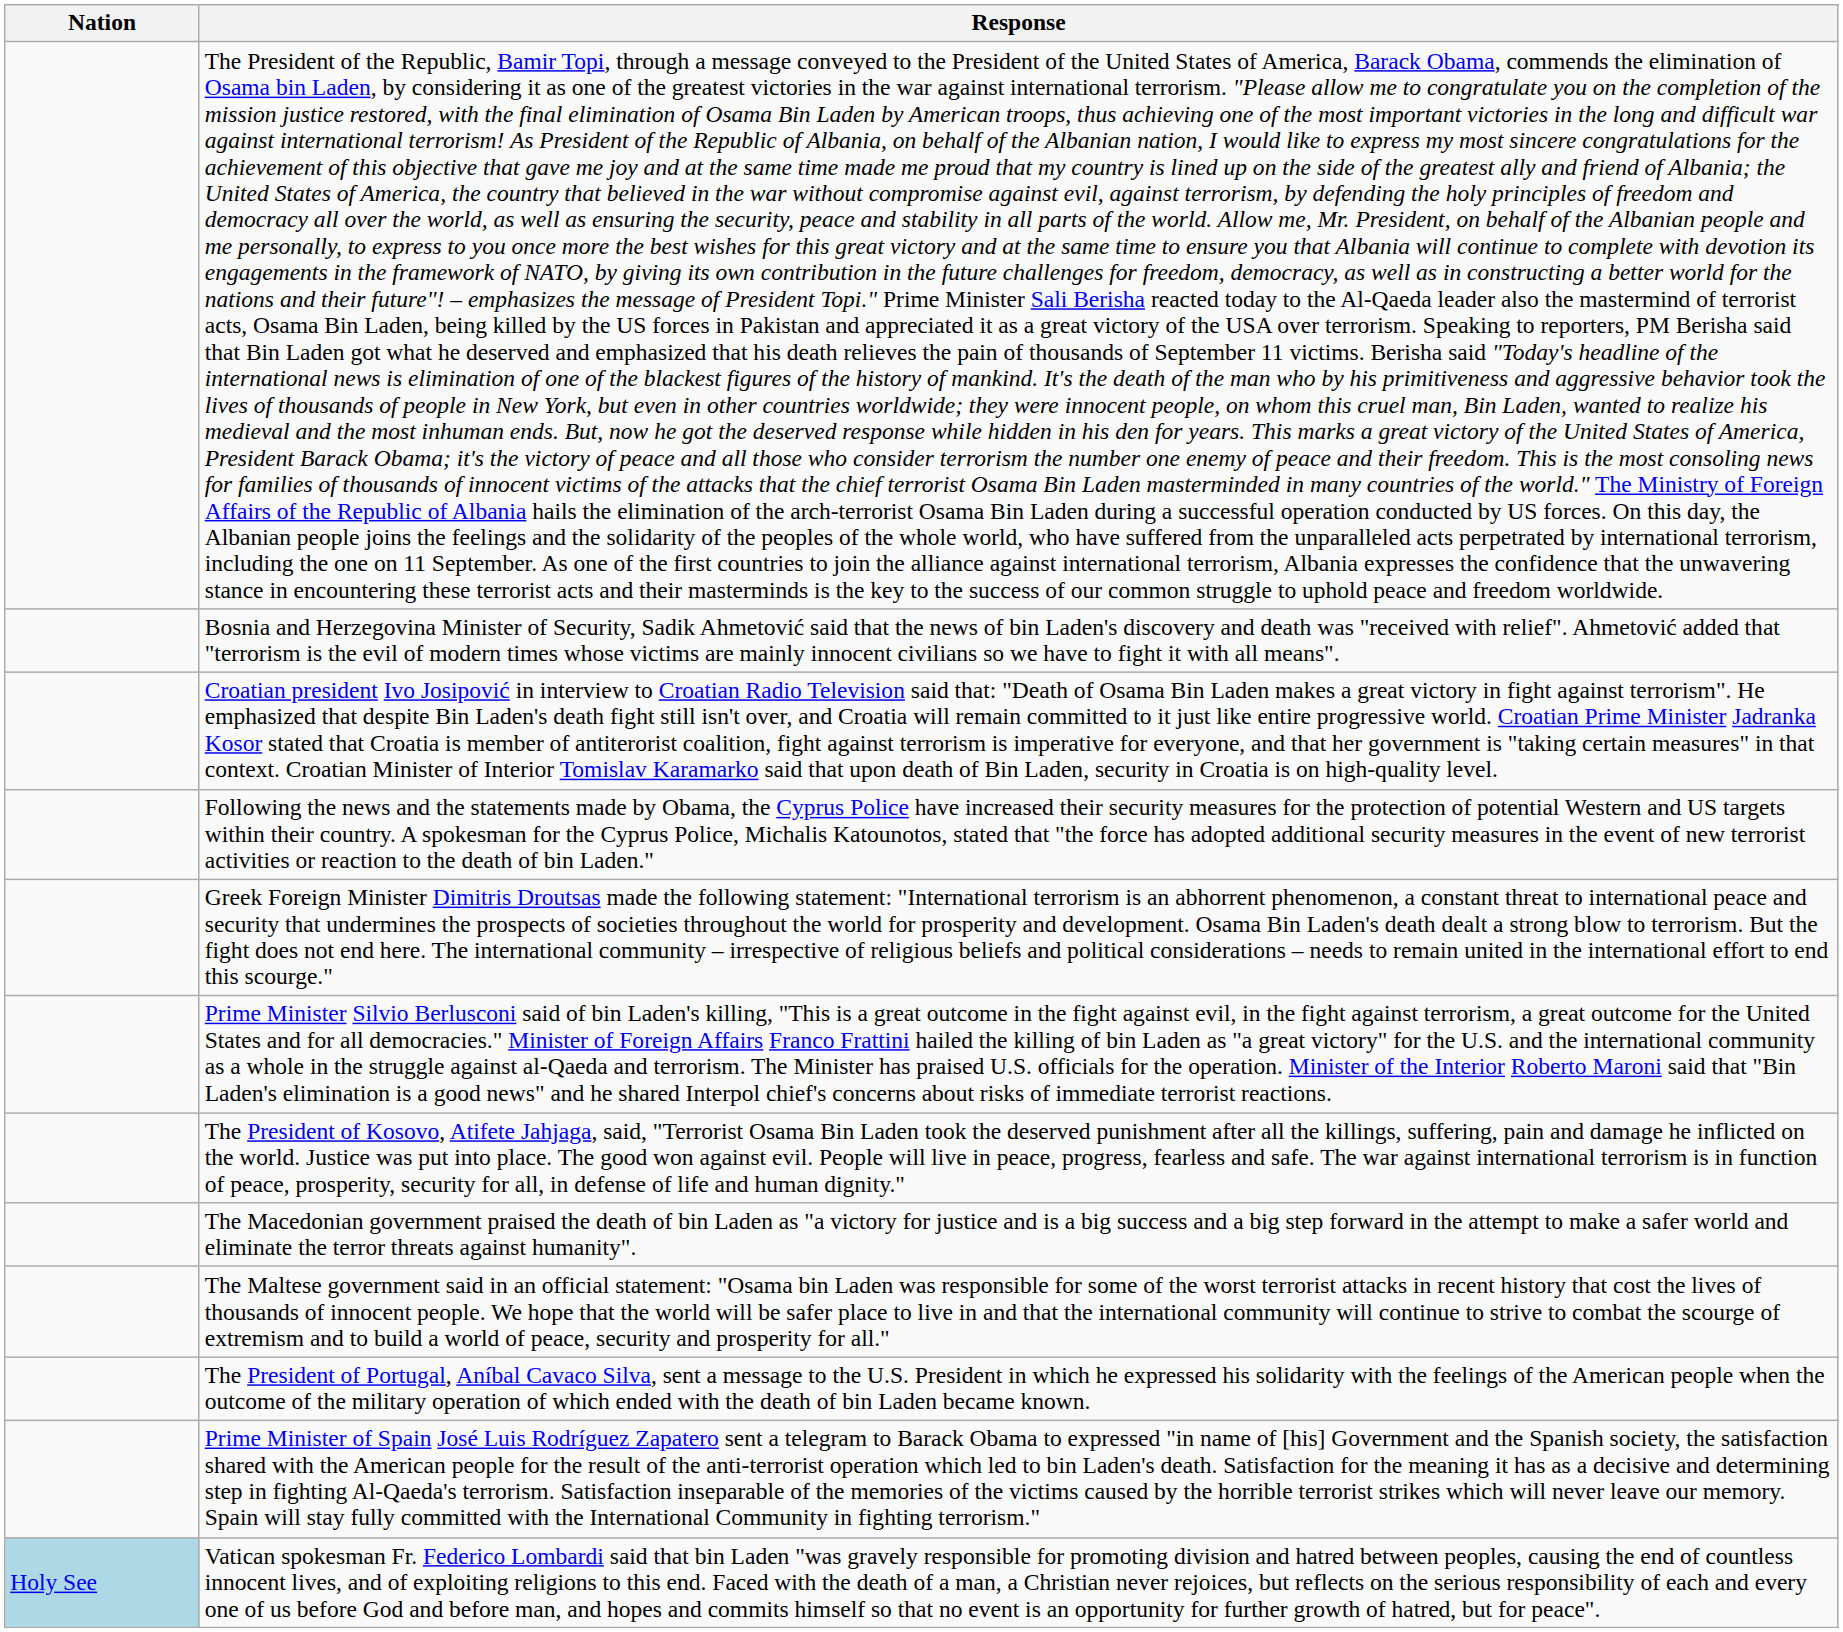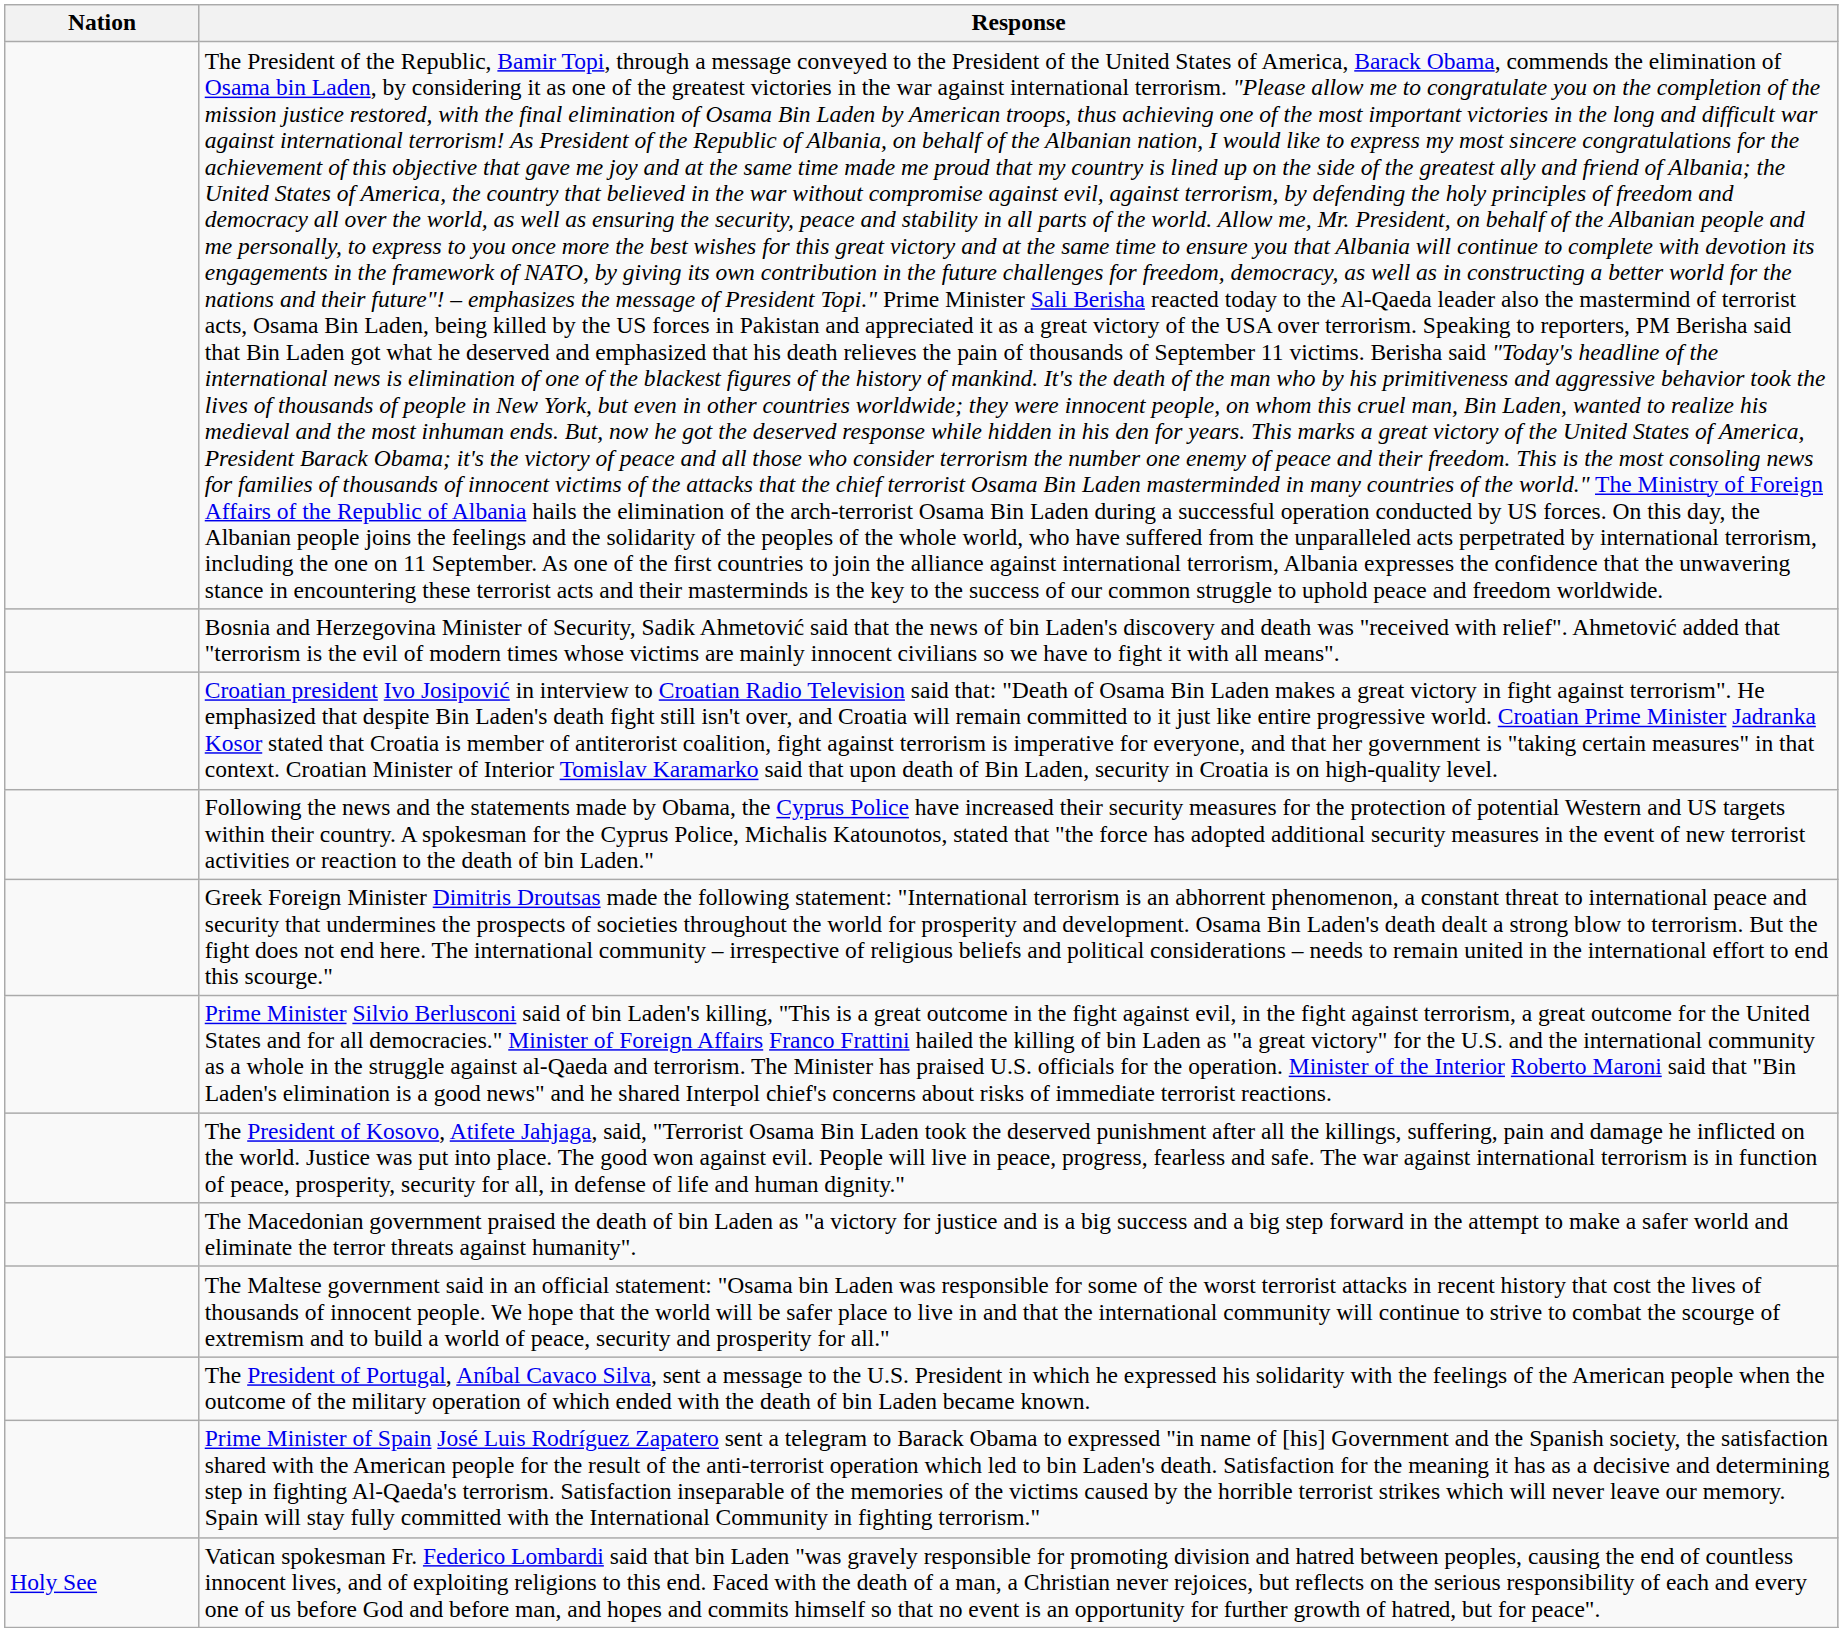(54, 1582) lightblue background -> (54, 1582) no background
